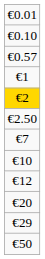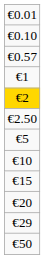(22, 139) €7 -> (22, 139) €5
(22, 181) €12 -> (22, 181) €15
